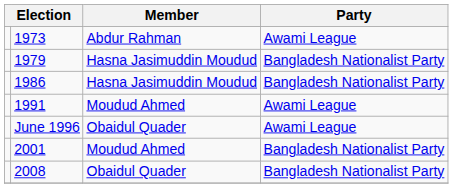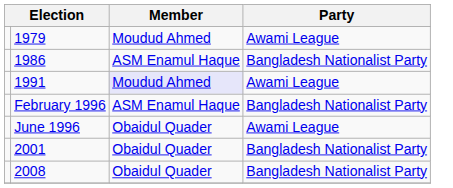- row: (30, 37)
(172, 60) Hasna Jasimuddin Moudud -> (162, 37) Moudud Ahmed
(354, 60) Bangladesh Nationalist Party -> (293, 37) Awami League
(172, 82) Hasna Jasimuddin Moudud -> (176, 60) ASM Enamul Haque
(136, 104) no background -> (162, 82) lavender background
+ row: (60, 104)
(136, 149) Moudud Ahmed -> (162, 149) Obaidul Quader
